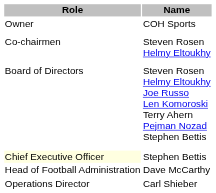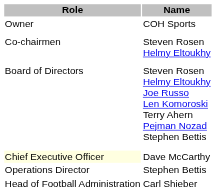(175, 156) Stephen Bettis -> (177, 156) Dave McCarthy
(73, 170) Head of Football Administration -> (47, 170) Operations Director
(177, 170) Dave McCarthy -> (175, 170) Stephen Bettis
(47, 183) Operations Director -> (73, 183) Head of Football Administration
